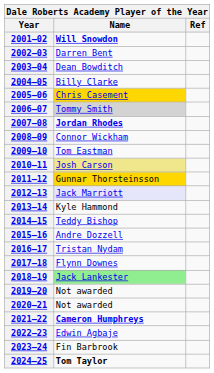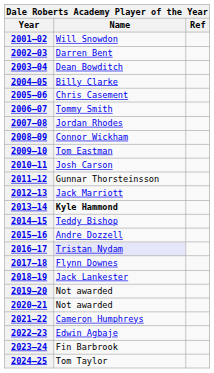(87, 39) bold -> (87, 39) normal
(92, 95) gold background -> (92, 95) no background
(84, 109) lightgrey background -> (84, 109) no background
(89, 123) bold -> (89, 123) normal
(84, 165) khaki background -> (84, 165) no background
(108, 179) gold background -> (108, 179) no background
(89, 193) lavender background -> (89, 193) no background
(87, 207) normal -> (87, 207) bold
(89, 249) no background -> (89, 249) lavender background
(92, 277) lightgreen background -> (92, 277) no background
(100, 319) bold -> (100, 319) normal
(82, 361) bold -> (82, 361) normal
